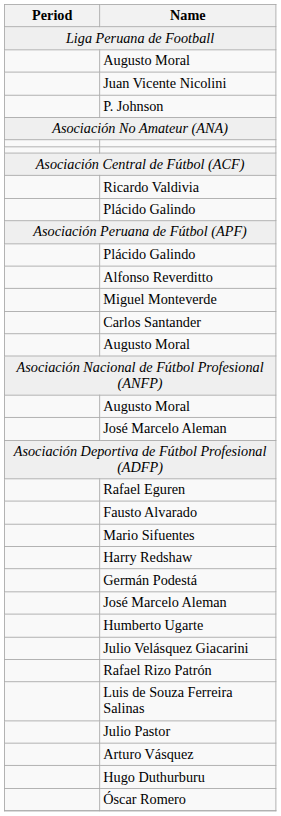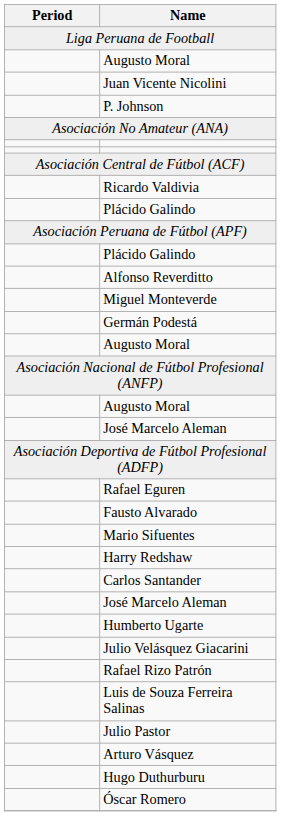(152, 322) Carlos Santander -> (150, 322) Germán Podestá
(150, 580) Germán Podestá -> (152, 580) Carlos Santander
